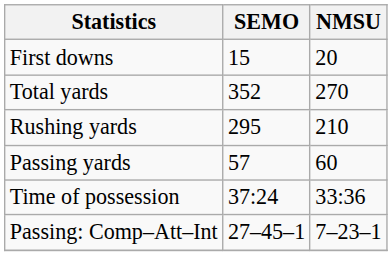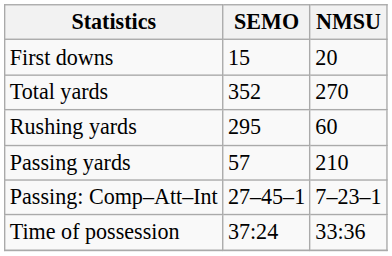(332, 127) 210 -> (326, 127) 60
(326, 162) 60 -> (332, 162) 210
rows swapped: (114, 232) <-> (95, 197)
